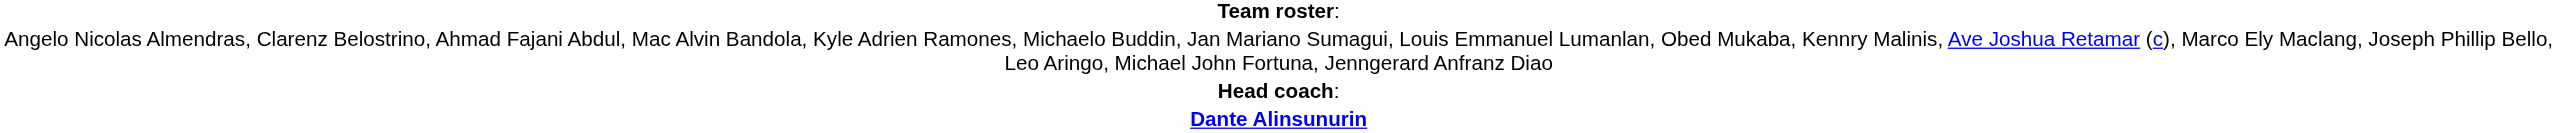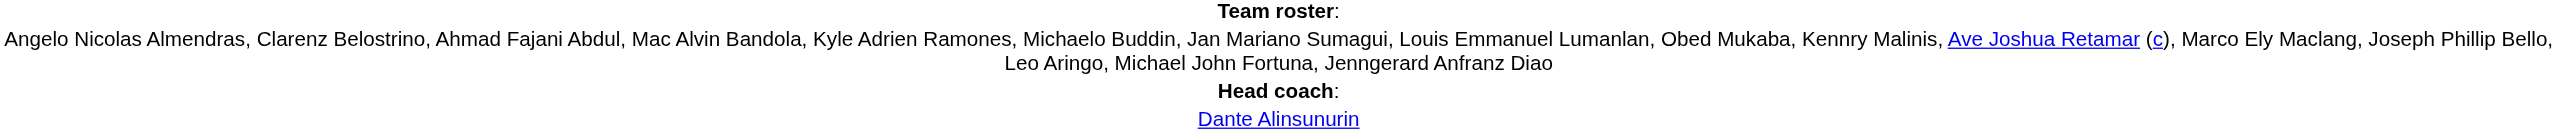(1279, 119) bold -> (1279, 119) normal
